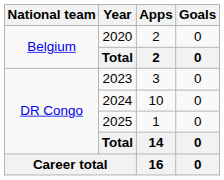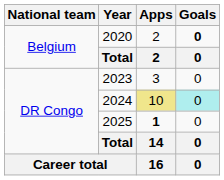(198, 36) normal -> (198, 36) bold
(156, 100) no background -> (156, 100) khaki background
(198, 100) no background -> (198, 100) paleturquoise background
(156, 121) normal -> (156, 121) bold
